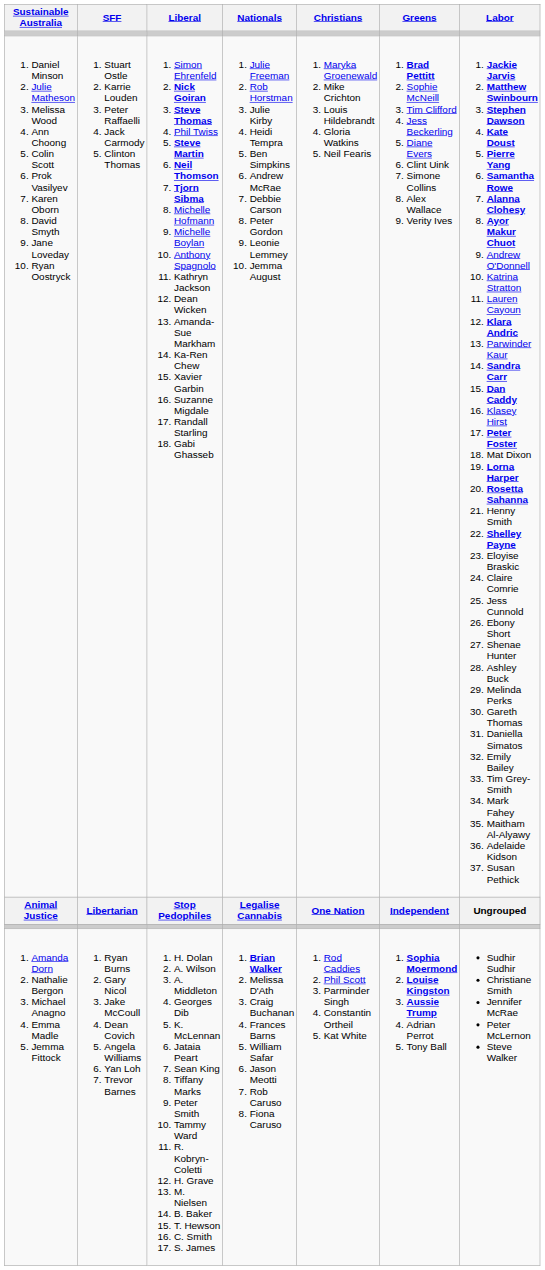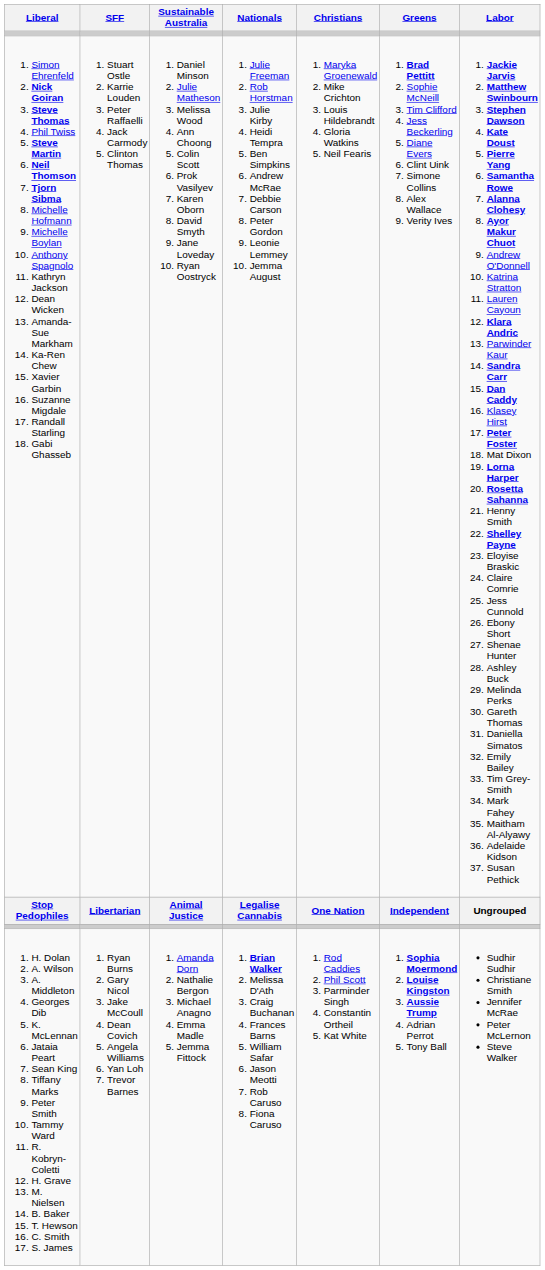columns swapped: (41, 17) <-> (185, 17)
